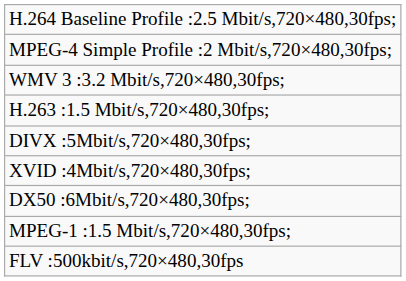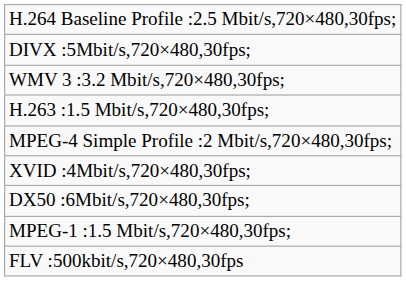(201, 49) MPEG-4 Simple Profile :2 Mbit/s,720×480,30fps; -> (130, 49) DIVX :5Mbit/s,720×480,30fps;
(130, 140) DIVX :5Mbit/s,720×480,30fps; -> (201, 140) MPEG-4 Simple Profile :2 Mbit/s,720×480,30fps;
